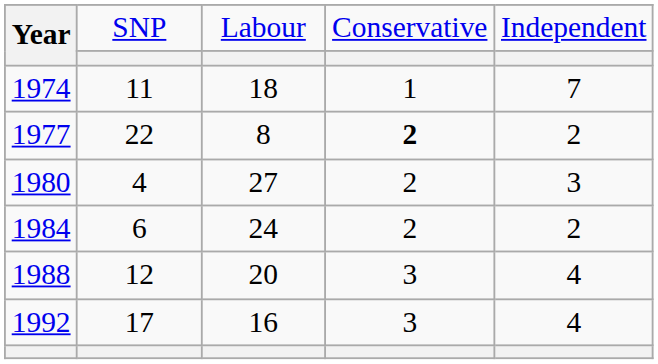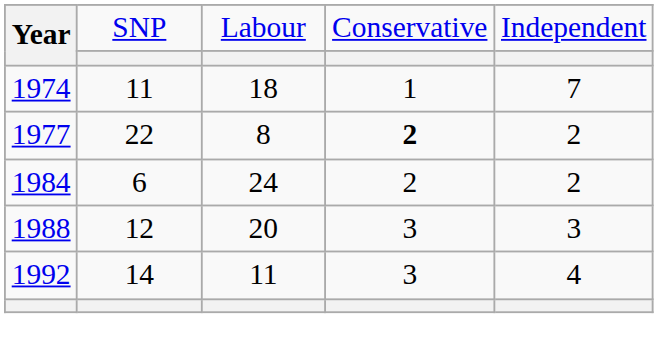- row: (41, 181)
(574, 274) 4 -> (574, 228) 3
(139, 321) 17 -> (139, 274) 14
(263, 321) 16 -> (263, 274) 11
